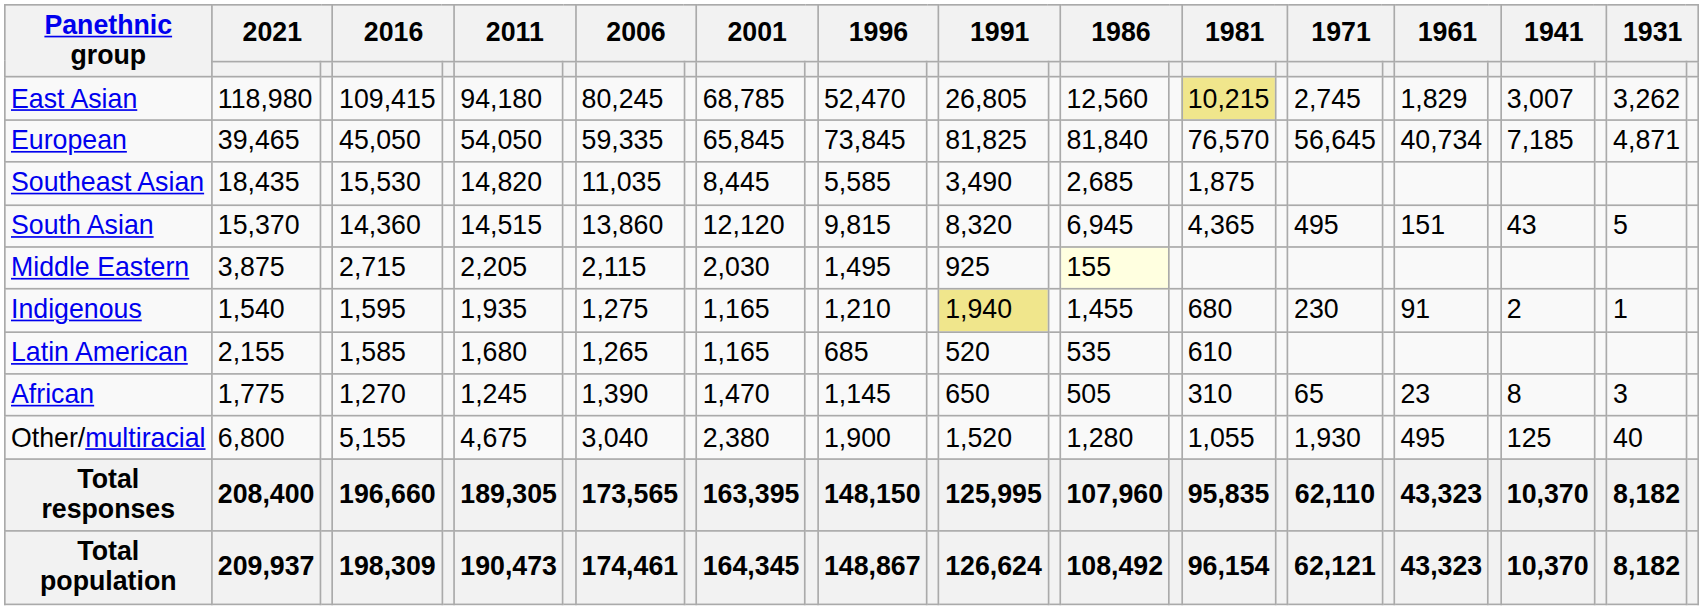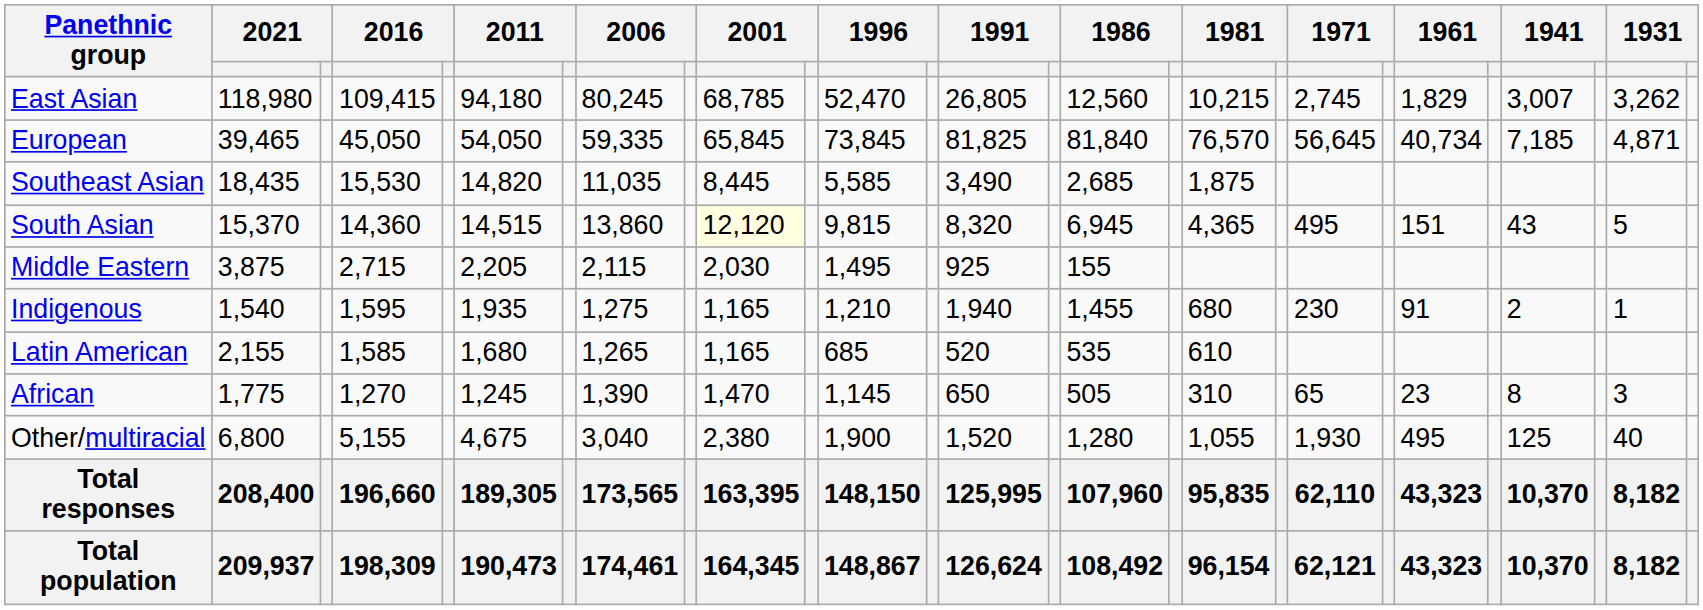(1229, 98) khaki background -> (1229, 98) no background
(744, 225) no background -> (744, 225) lightyellow background
(1089, 267) lightyellow background -> (1089, 267) no background
(979, 310) khaki background -> (979, 310) no background
